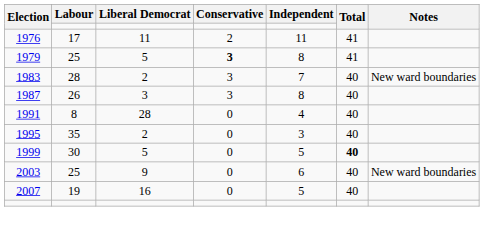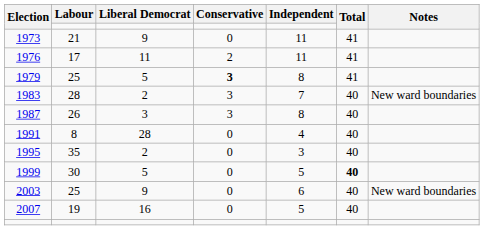+ row: (28, 38)
